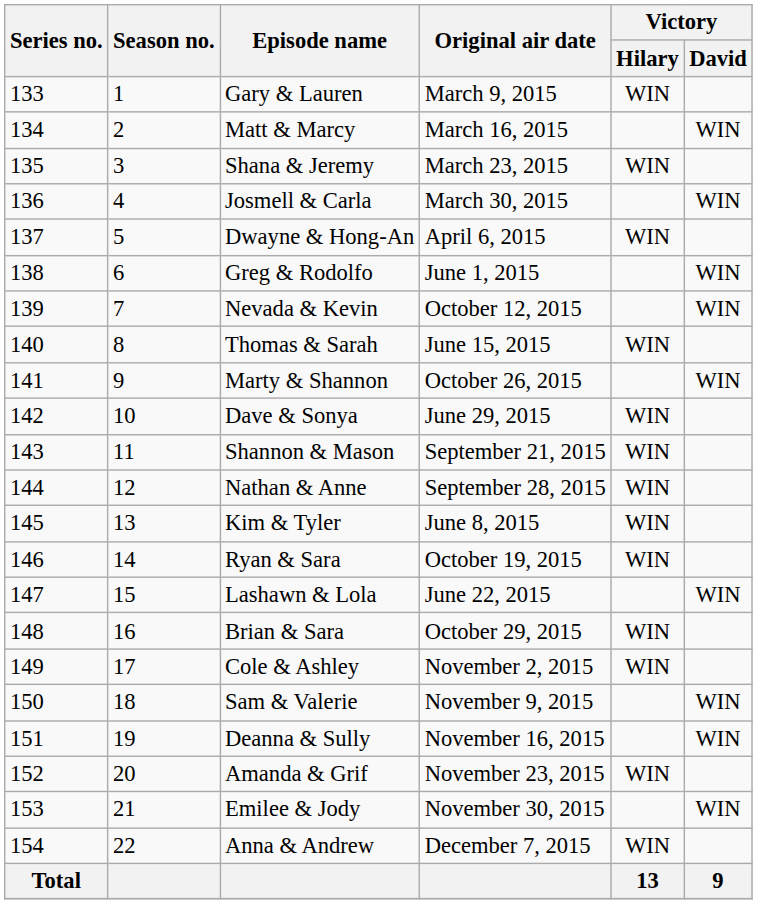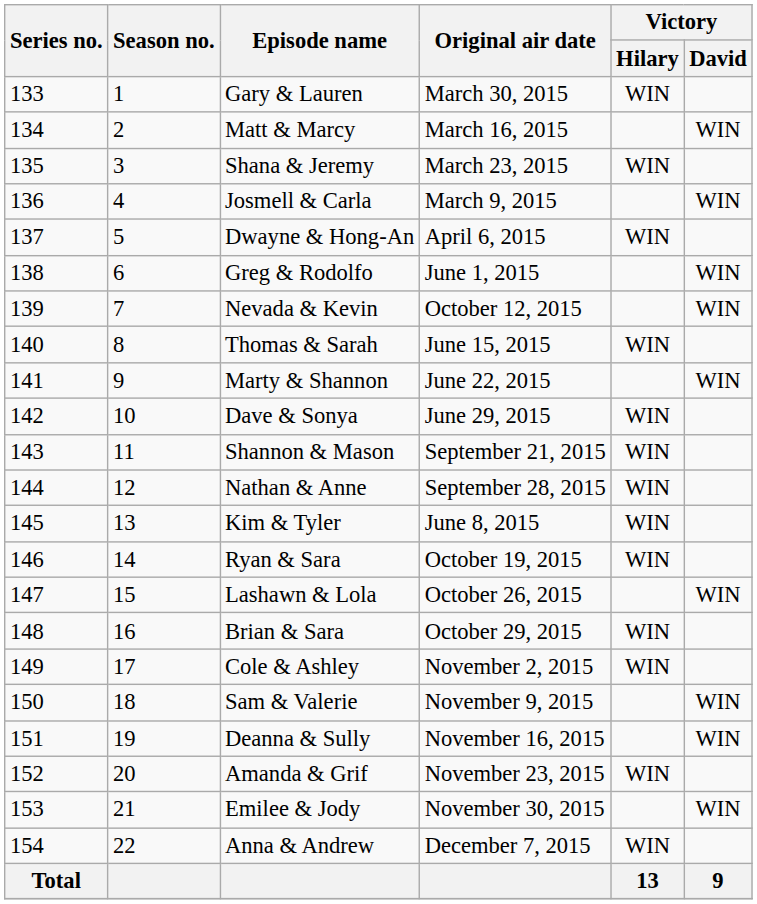(491, 93) March 9, 2015 -> (496, 93) March 30, 2015
(496, 201) March 30, 2015 -> (491, 201) March 9, 2015
(503, 380) October 26, 2015 -> (488, 380) June 22, 2015
(488, 594) June 22, 2015 -> (503, 594) October 26, 2015
